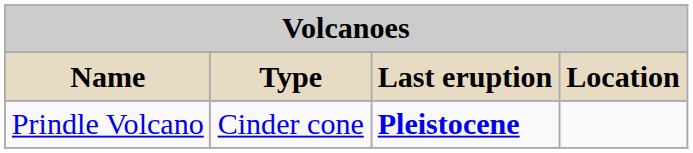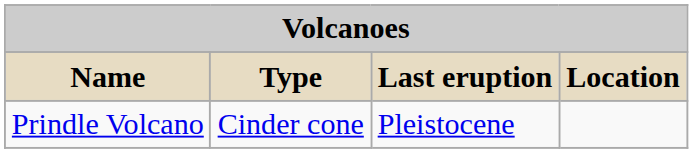(449, 123) bold -> (446, 123) normal
